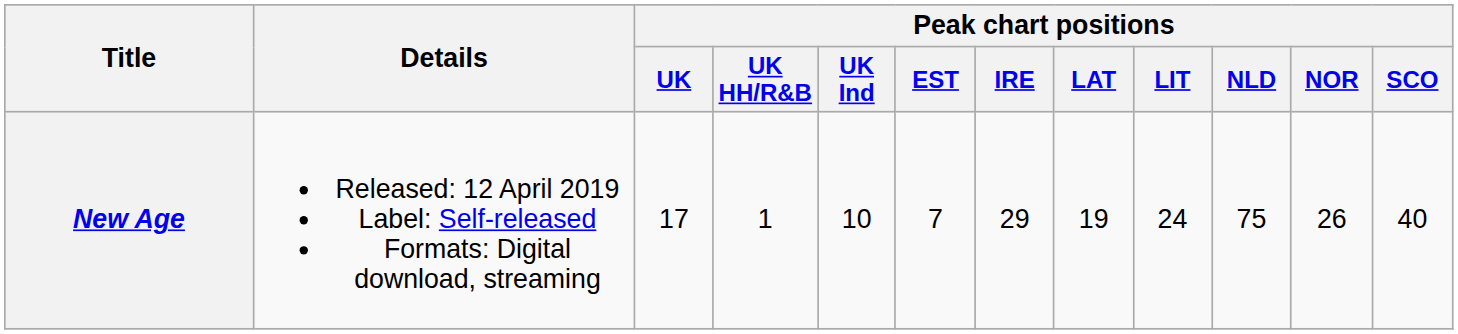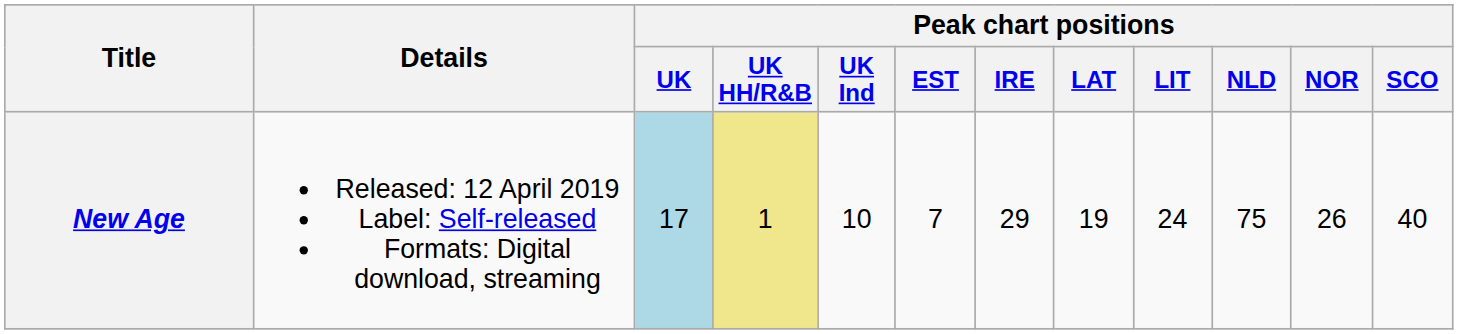(674, 219) no background -> (674, 219) lightblue background
(765, 219) no background -> (765, 219) khaki background
